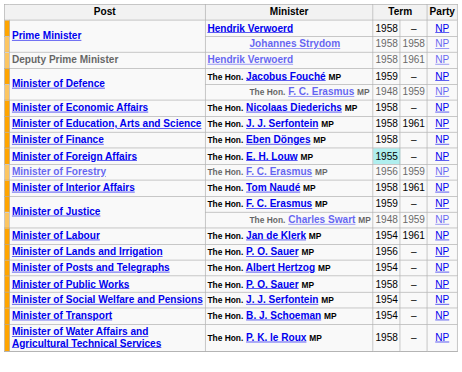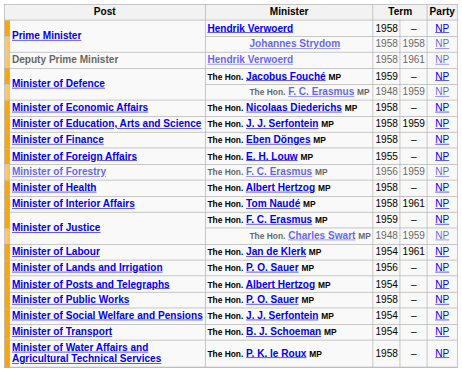(414, 124) 1961 -> (414, 124) 1959
(387, 156) paleturquoise background -> (387, 156) no background
+ row: (54, 188)
